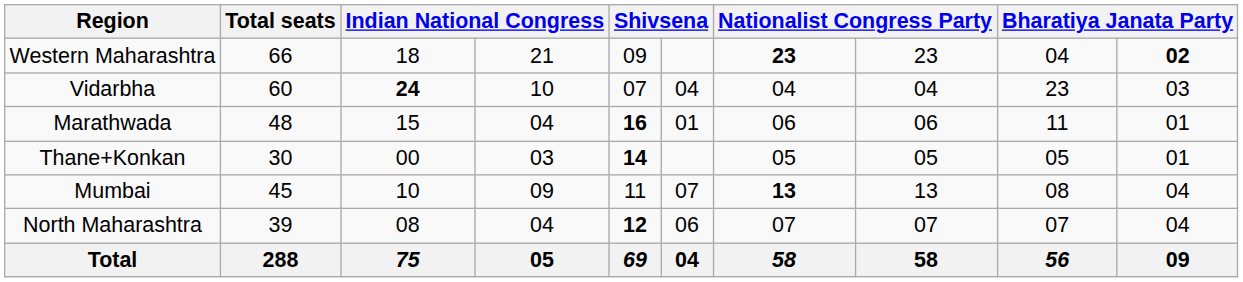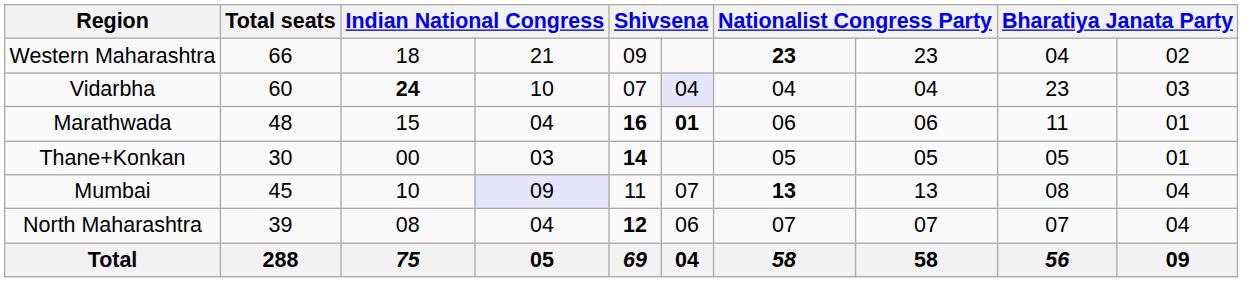(1178, 55) bold -> (1178, 55) normal
(687, 89) no background -> (687, 89) lavender background
(687, 123) normal -> (687, 123) bold
(542, 191) no background -> (542, 191) lavender background
